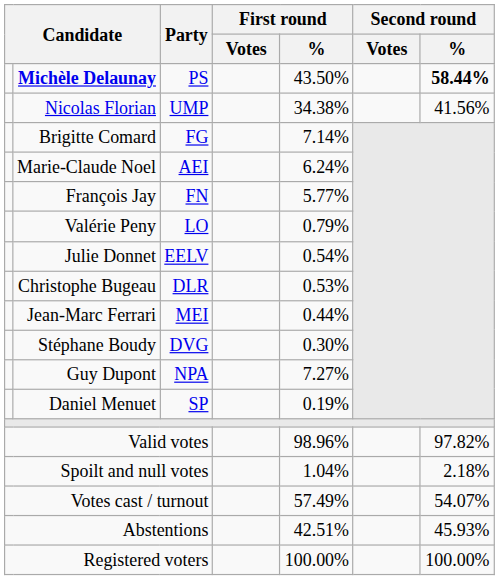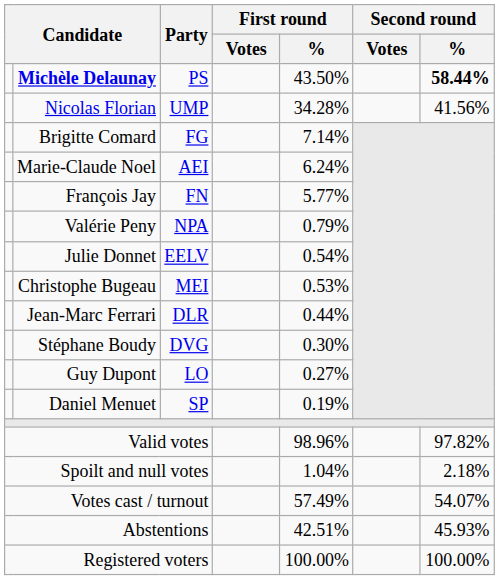(321, 108) 34.38% -> (321, 108) 34.28%
(196, 226) LO -> (191, 226) NPA
(190, 285) DLR -> (192, 285) MEI
(192, 315) MEI -> (190, 315) DLR
(191, 374) NPA -> (196, 374) LO
(326, 374) 7.27% -> (326, 374) 0.27%
